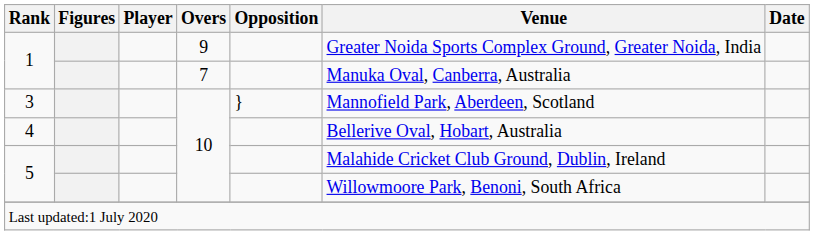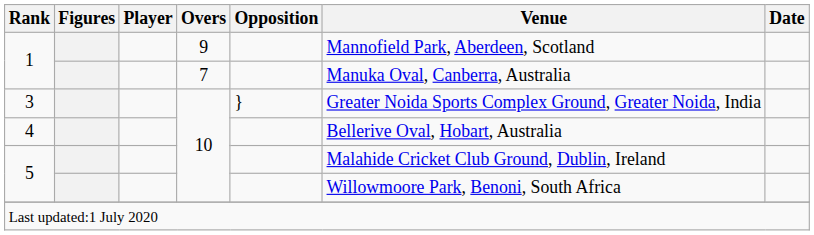(544, 46) Greater Noida Sports Complex Ground, Greater Noida, India -> (460, 46) Mannofield Park, Aberdeen, Scotland
(460, 103) Mannofield Park, Aberdeen, Scotland -> (544, 103) Greater Noida Sports Complex Ground, Greater Noida, India
